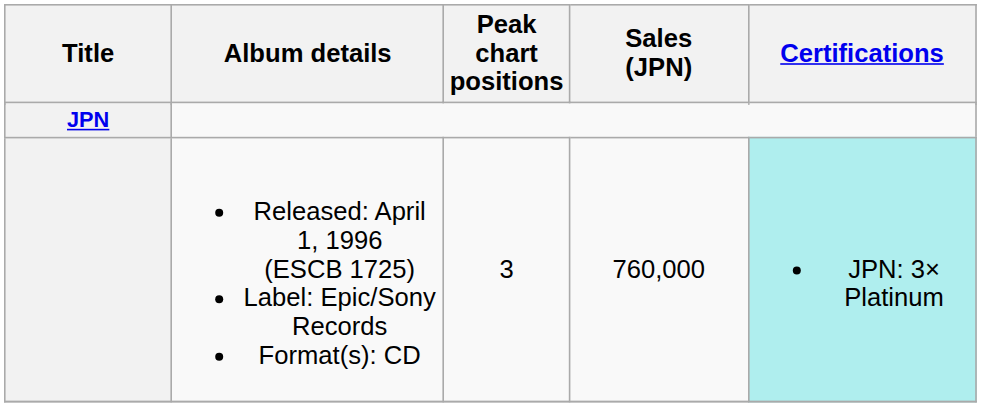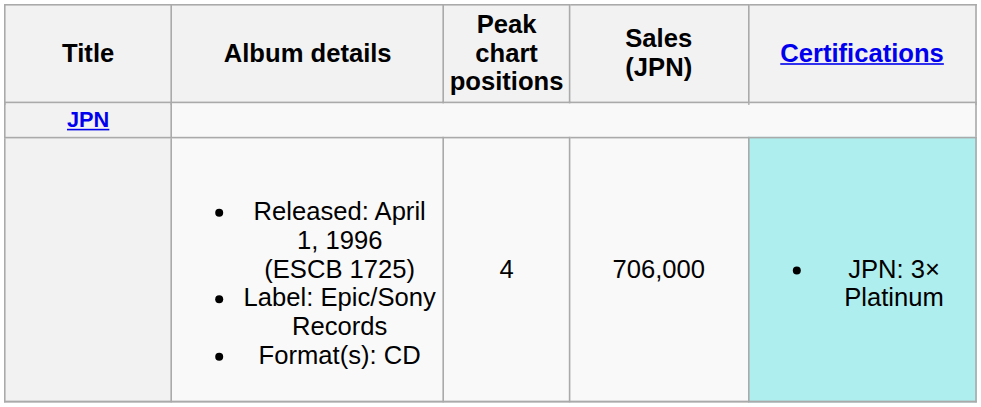(507, 269) 3 -> (507, 269) 4
(659, 269) 760,000 -> (659, 269) 706,000
